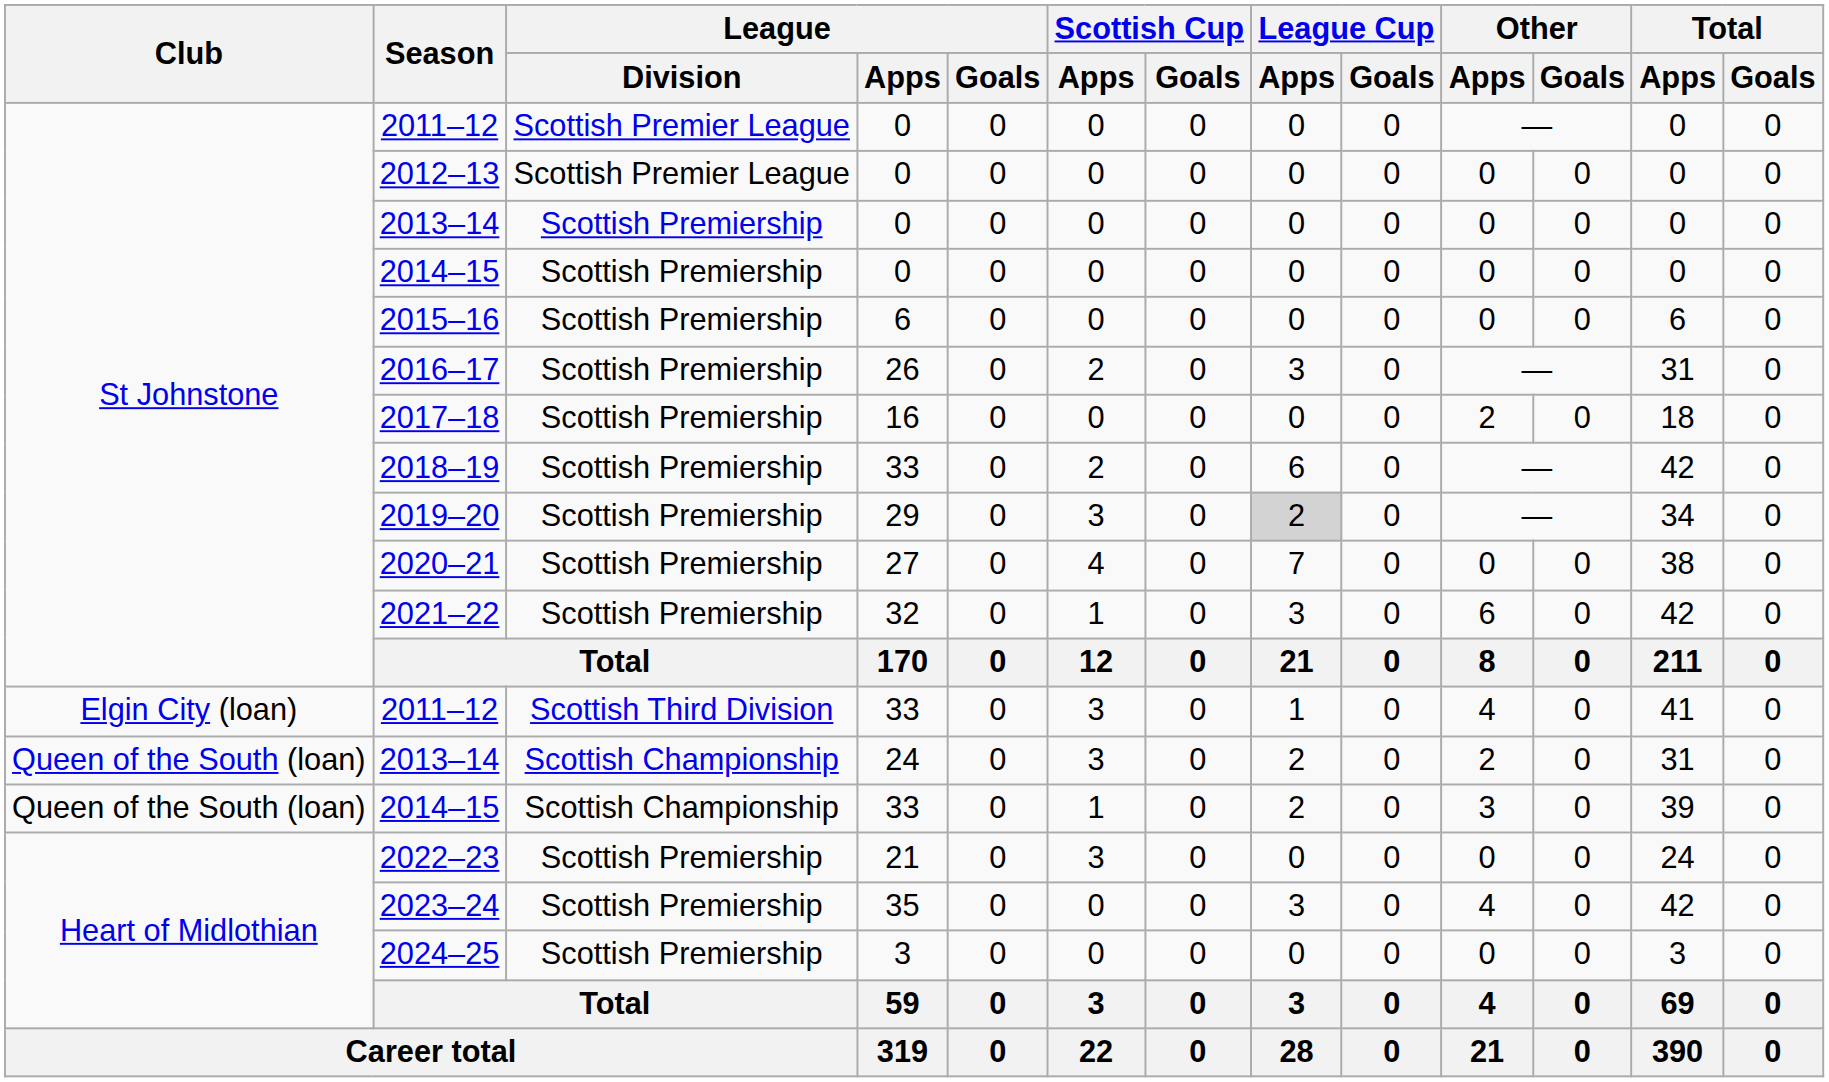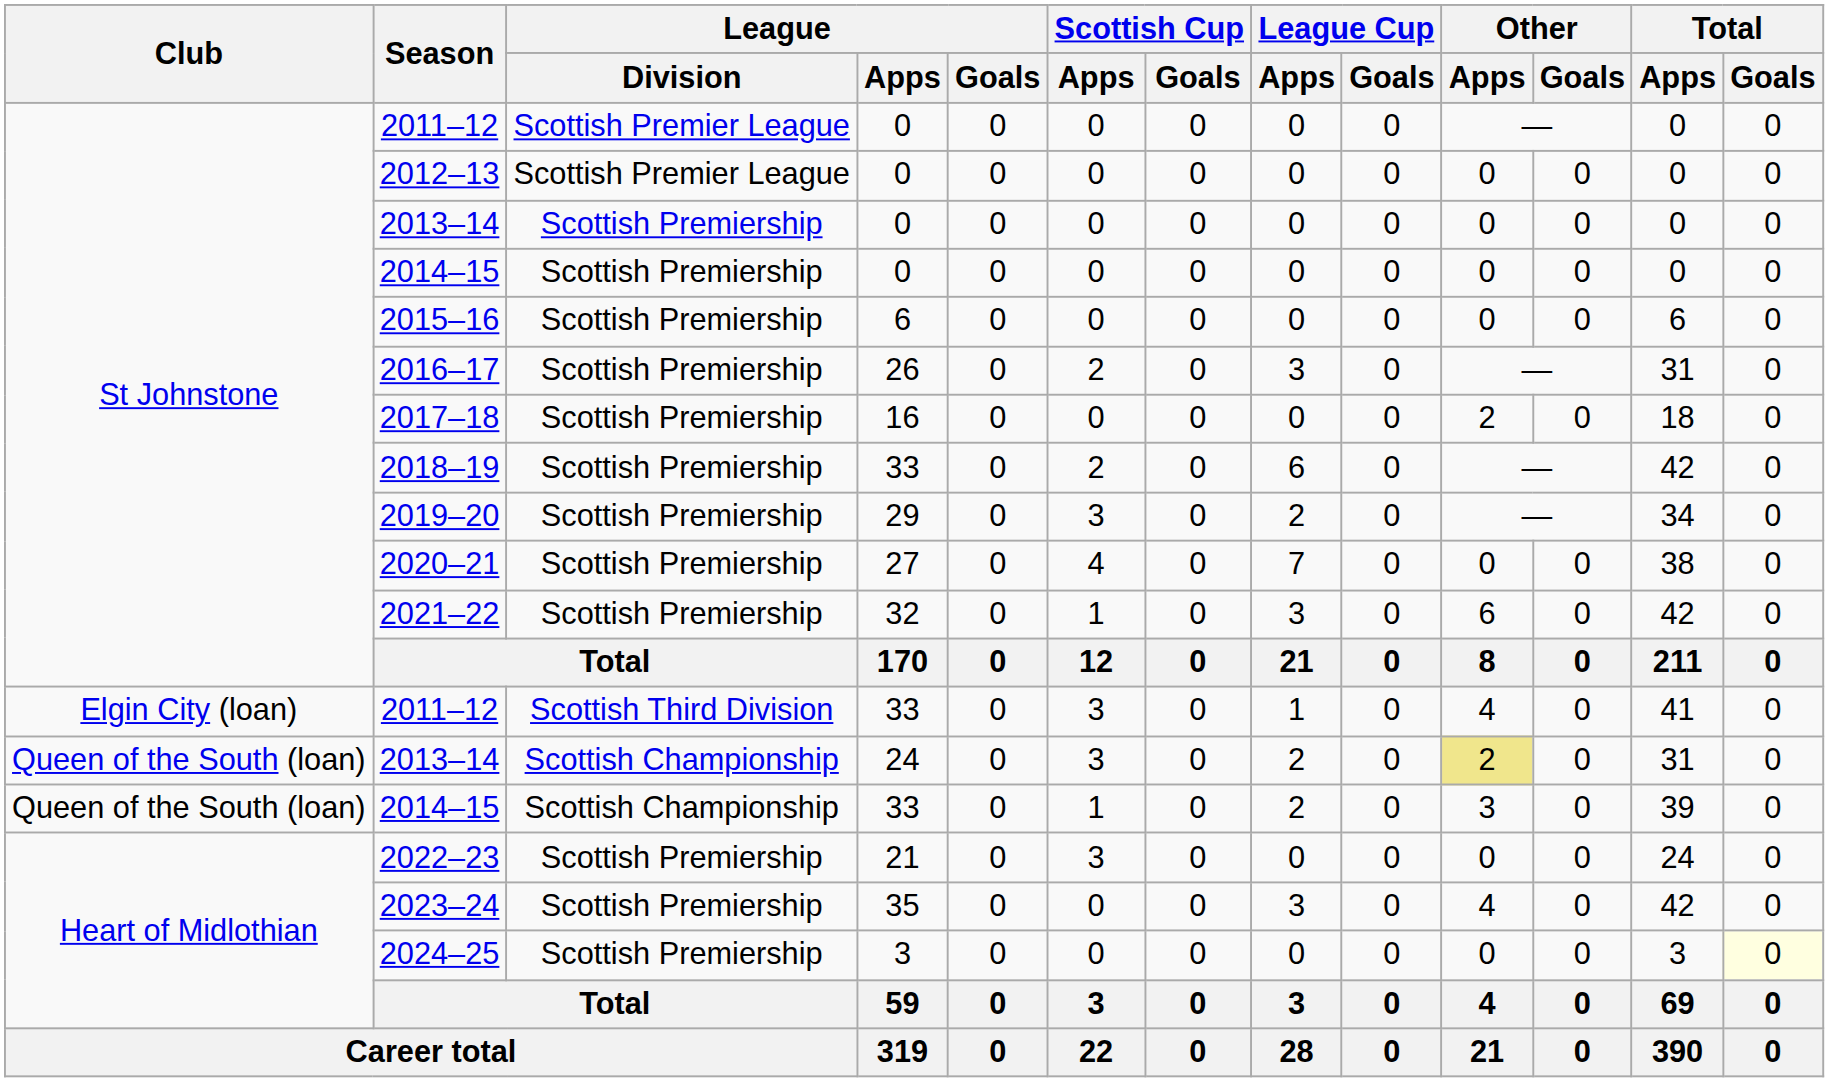(1297, 516) lightgrey background -> (1297, 516) no background
(1487, 759) no background -> (1487, 759) khaki background
(1773, 954) no background -> (1773, 954) lightyellow background
